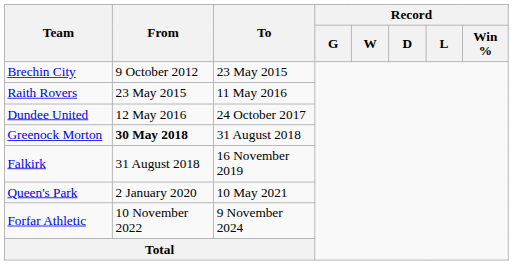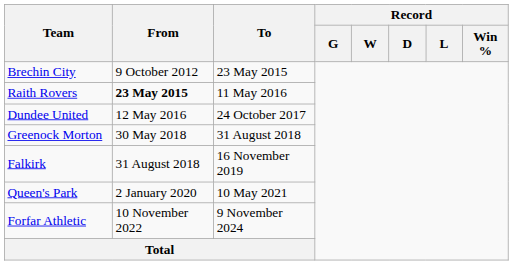(151, 93) normal -> (152, 93) bold
(152, 135) bold -> (151, 135) normal
